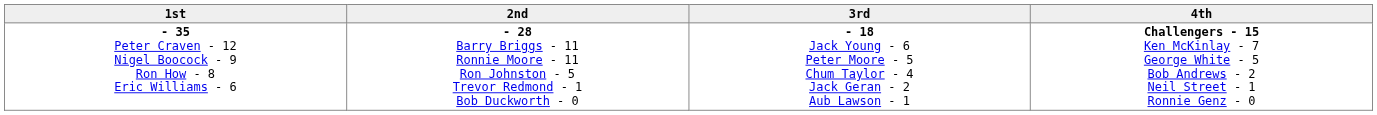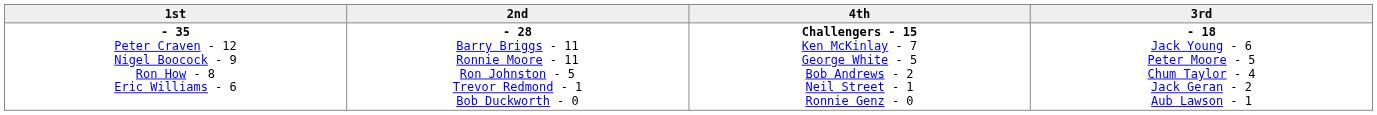columns swapped: (859, 14) <-> (1201, 14)
